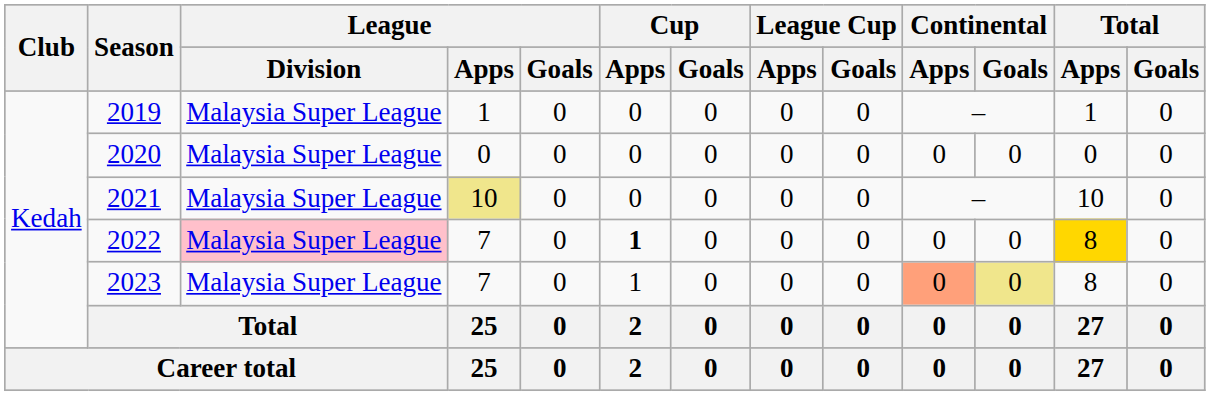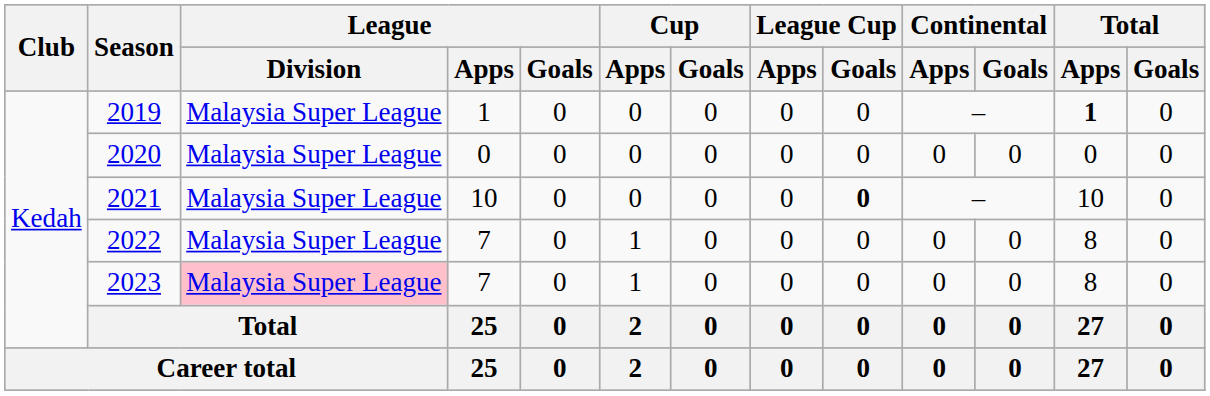(1091, 111) normal -> (1091, 111) bold
(484, 197) khaki background -> (484, 197) no background
(863, 197) normal -> (863, 197) bold
(314, 240) pink background -> (314, 240) no background
(635, 240) bold -> (635, 240) normal
(1091, 240) gold background -> (1091, 240) no background
(314, 283) no background -> (314, 283) pink background
(939, 283) lightsalmon background -> (939, 283) no background
(1015, 283) khaki background -> (1015, 283) no background
